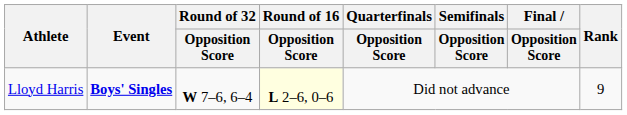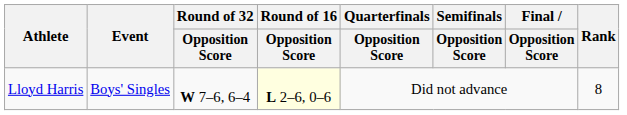(131, 89) bold -> (130, 89) normal
(601, 89) 9 -> (598, 89) 8
